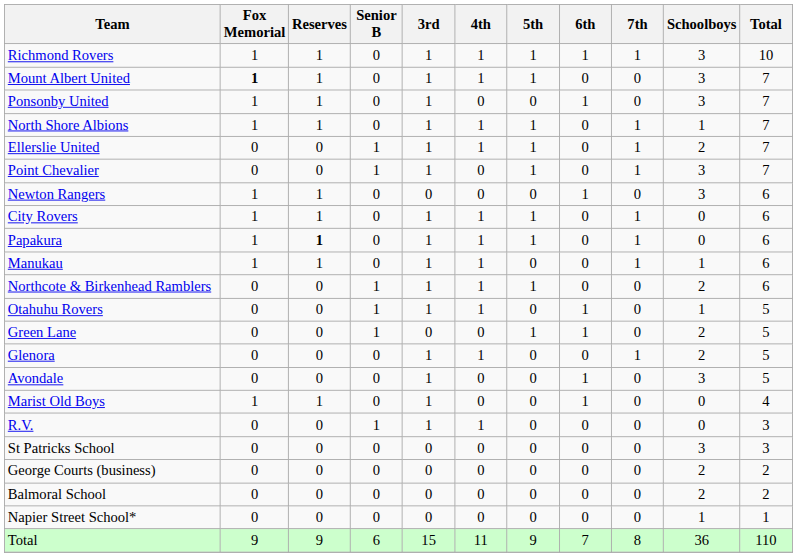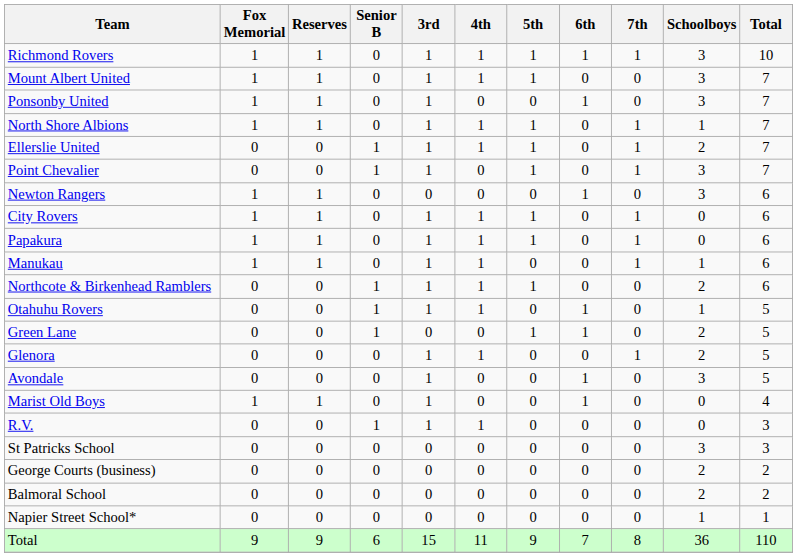(255, 78) bold -> (255, 78) normal
(319, 240) bold -> (319, 240) normal
